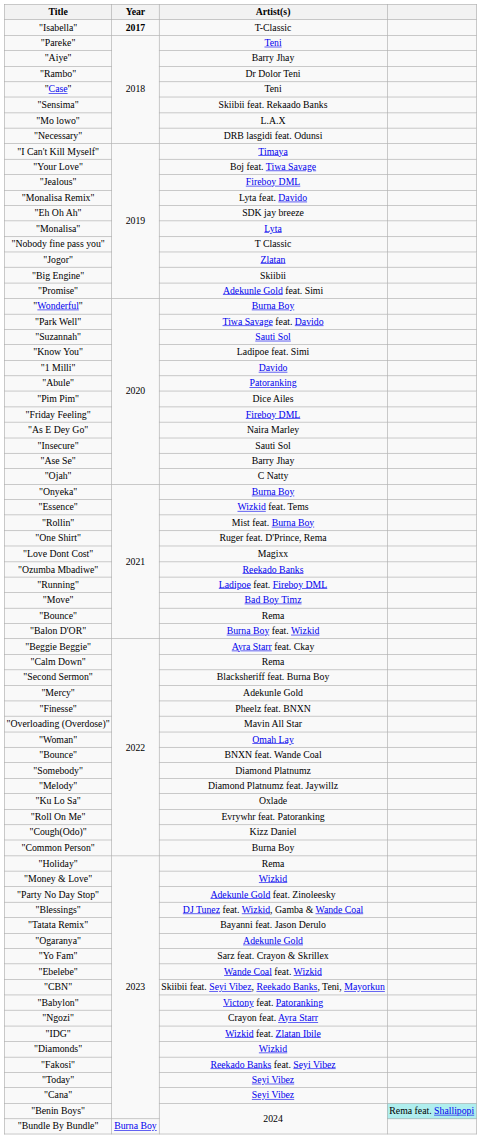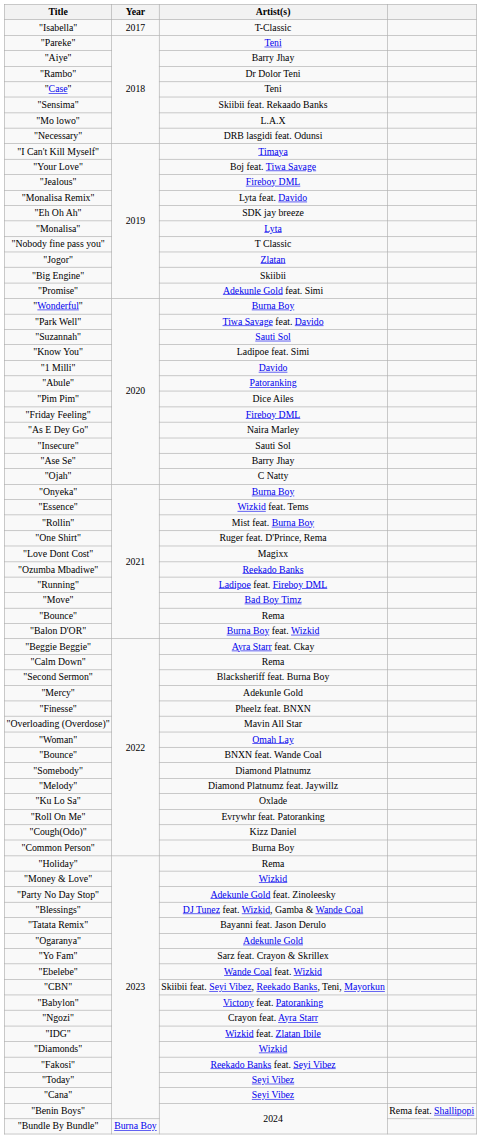(135, 27) bold -> (135, 27) normal
(432, 1111) paleturquoise background -> (432, 1111) no background
